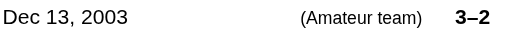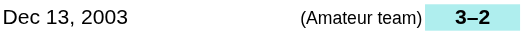(473, 17) no background -> (473, 17) paleturquoise background
